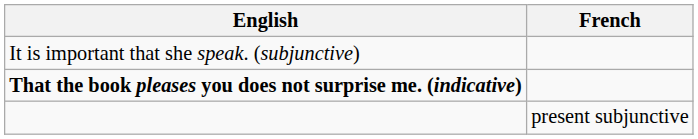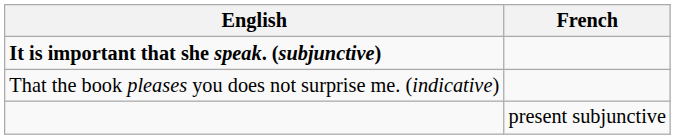(185, 52) normal -> (195, 52) bold
(266, 85) bold -> (254, 85) normal
